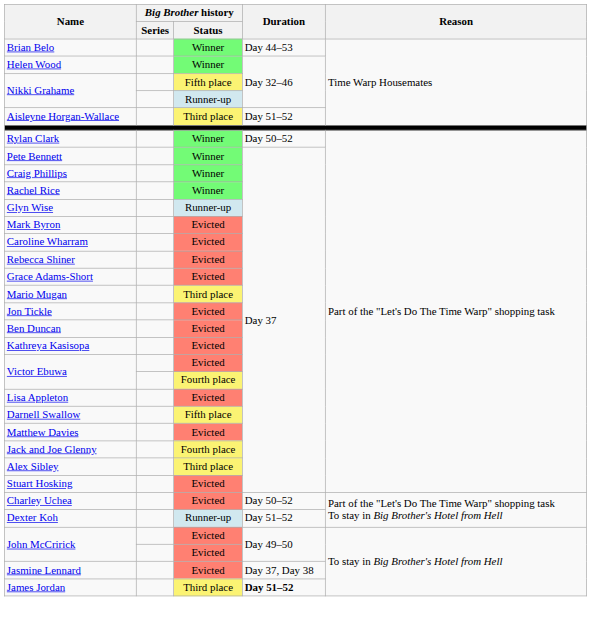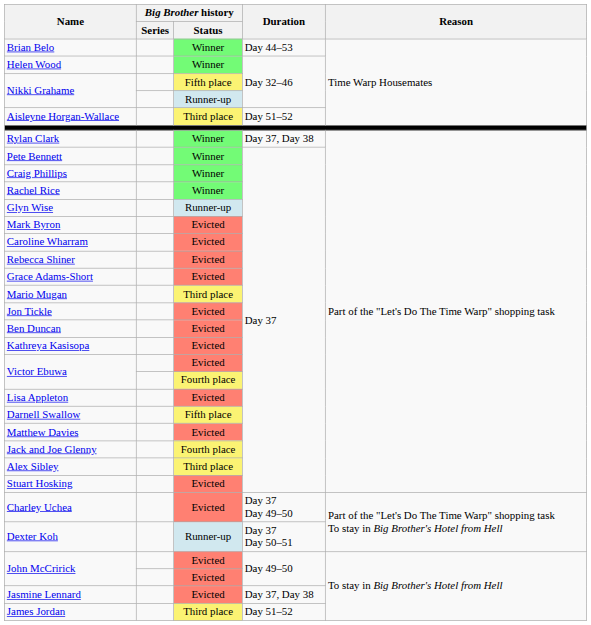(269, 138) Day 50–52 -> (279, 138) Day 37, Day 38
(269, 501) Day 50–52 -> (269, 507) Day 37 Day 49–50
(269, 518) Day 51–52 -> (269, 536) Day 37 Day 50–51
(269, 587) bold -> (269, 612) normal
